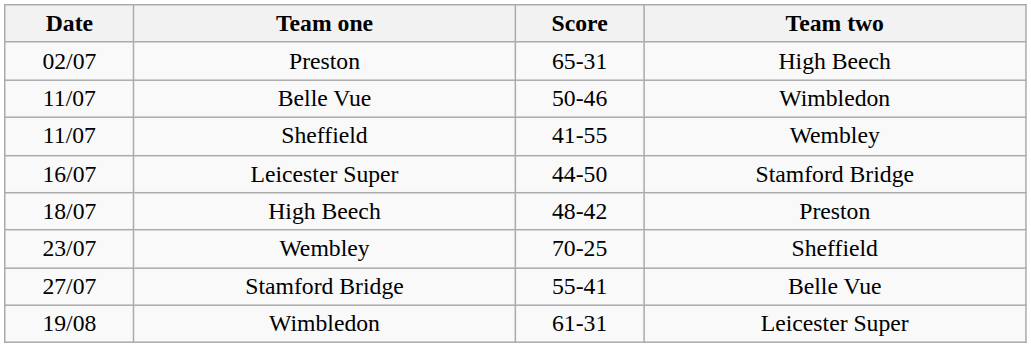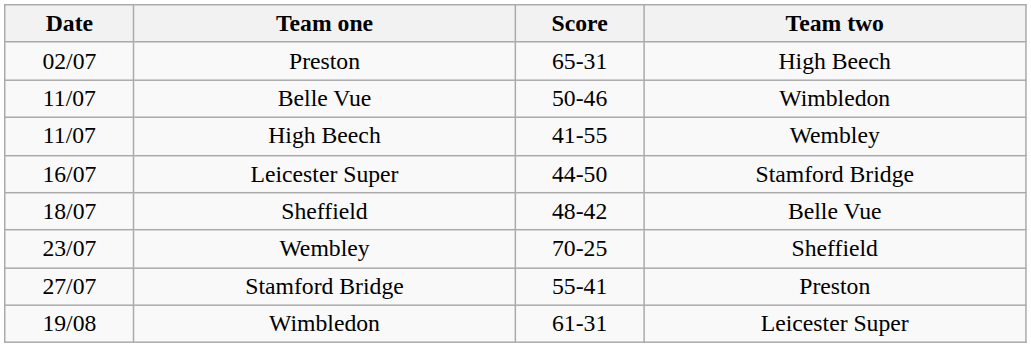(325, 135) Sheffield -> (325, 135) High Beech
(325, 211) High Beech -> (325, 211) Sheffield
(835, 211) Preston -> (835, 211) Belle Vue
(835, 286) Belle Vue -> (835, 286) Preston
